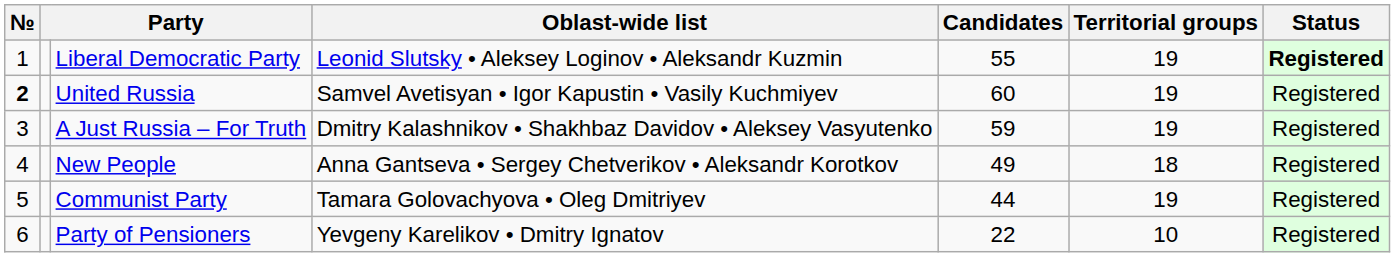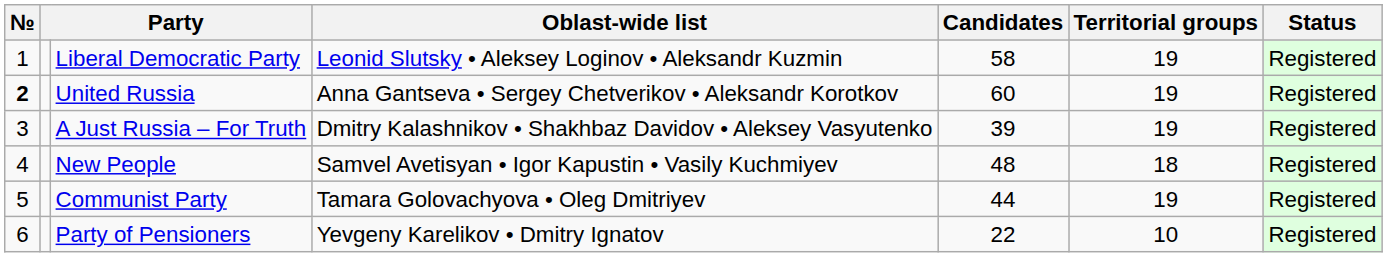(1003, 58) 55 -> (1003, 58) 58
(1326, 58) bold -> (1322, 58) normal
(577, 93) Samvel Avetisyan • Igor Kapustin • Vasily Kuchmiyev -> (607, 93) Anna Gantseva • Sergey Chetverikov • Aleksandr Korotkov
(1003, 129) 59 -> (1003, 129) 39
(607, 164) Anna Gantseva • Sergey Chetverikov • Aleksandr Korotkov -> (577, 164) Samvel Avetisyan • Igor Kapustin • Vasily Kuchmiyev
(1003, 164) 49 -> (1003, 164) 48
